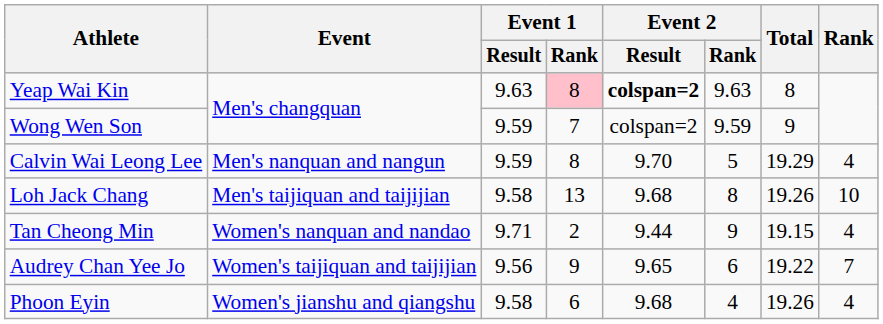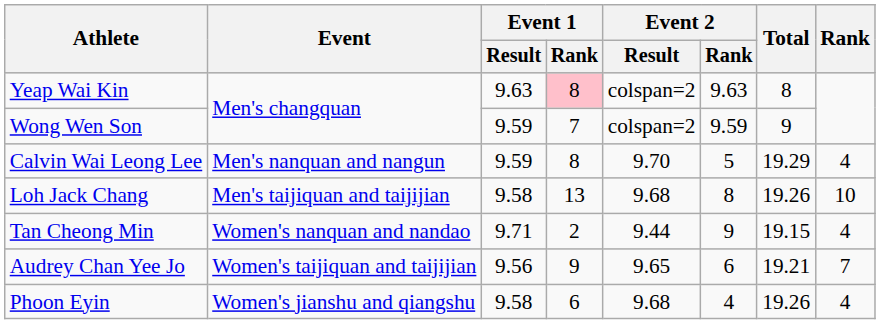(653, 90) bold -> (652, 90) normal
(790, 266) 19.22 -> (786, 266) 19.21
